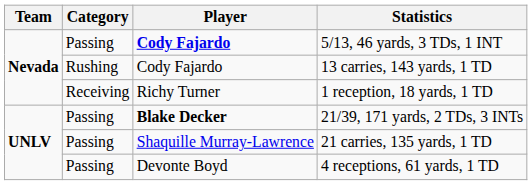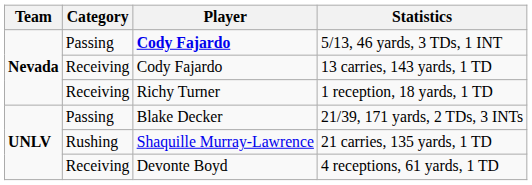(92, 67) Rushing -> (98, 67) Receiving
(182, 117) bold -> (180, 117) normal
(90, 141) Passing -> (92, 141) Rushing
(90, 166) Passing -> (98, 166) Receiving
